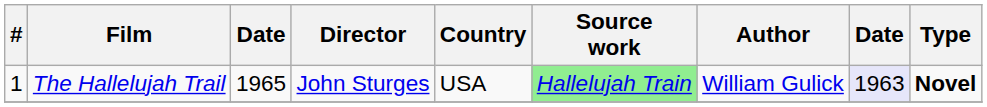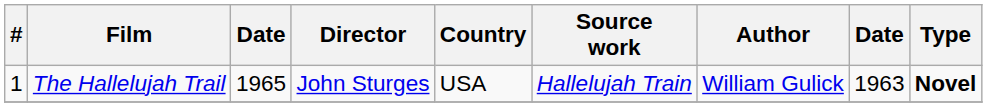(614, 83) lightgreen background -> (614, 83) no background
(879, 83) lavender background -> (879, 83) no background
